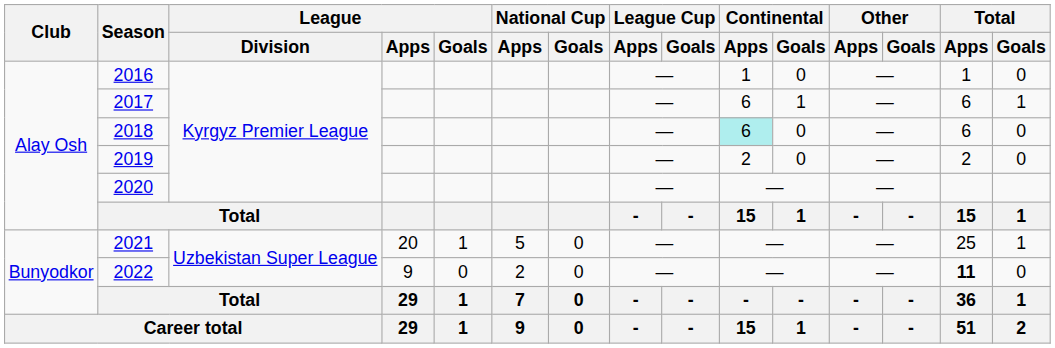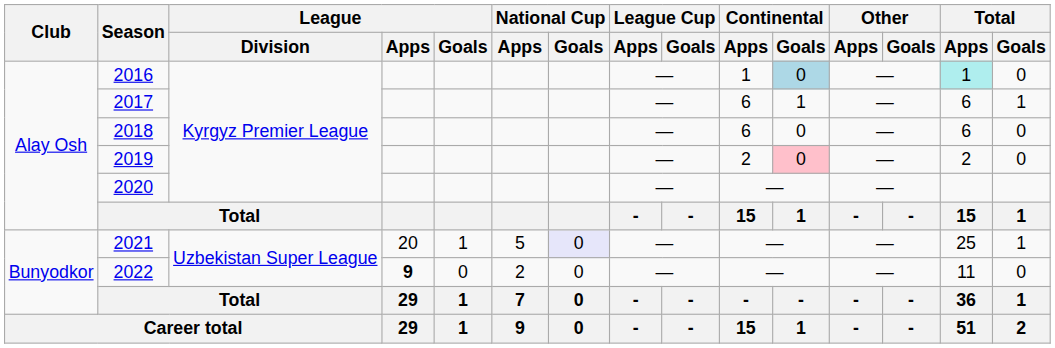(801, 74) no background -> (801, 74) lightblue background
(966, 74) no background -> (966, 74) paleturquoise background
(746, 131) paleturquoise background -> (746, 131) no background
(801, 159) no background -> (801, 159) pink background
(579, 243) no background -> (579, 243) lavender background
(408, 272) normal -> (408, 272) bold
(966, 272) bold -> (966, 272) normal
